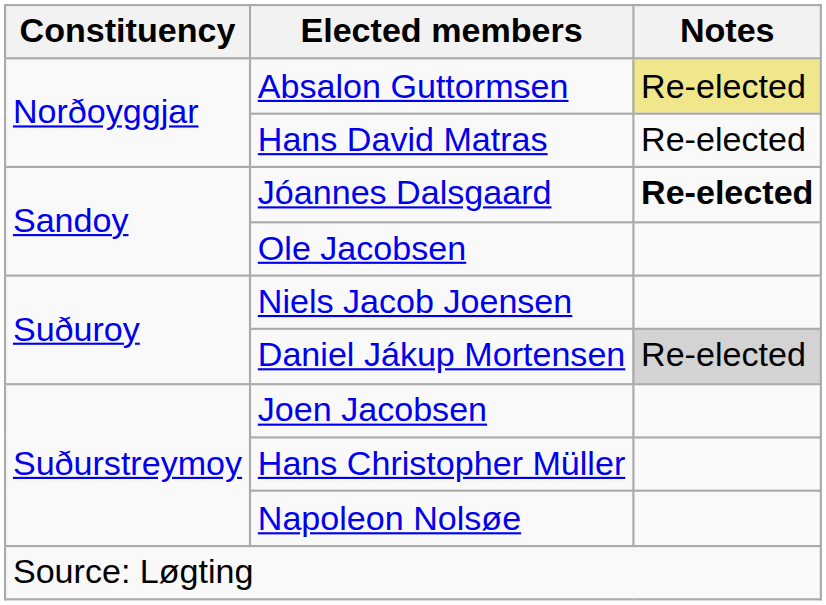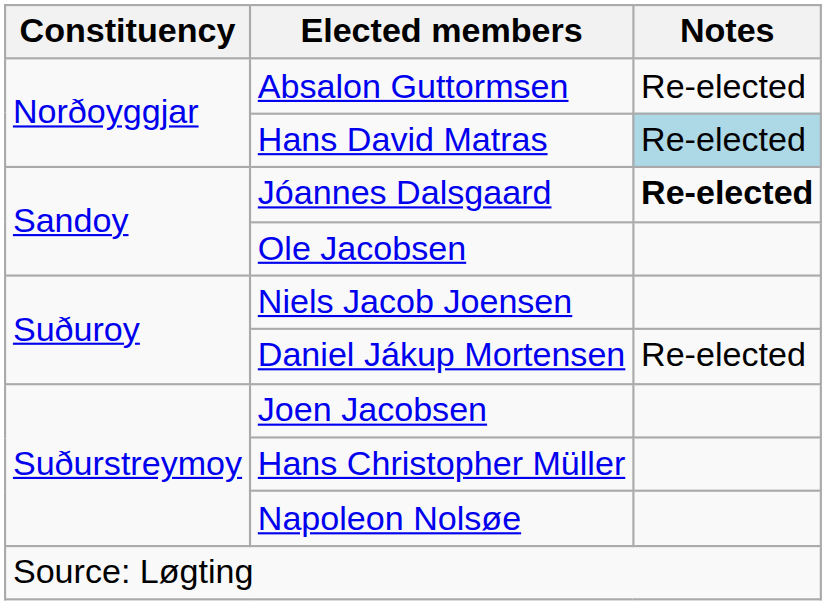(723, 85) khaki background -> (723, 85) no background
(723, 139) no background -> (723, 139) lightblue background
(723, 355) lightgrey background -> (723, 355) no background
